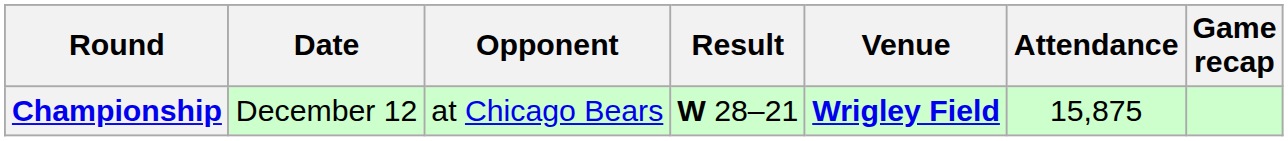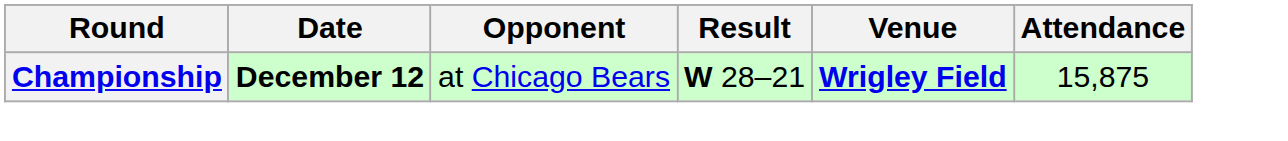- column: (1234, 45)
(327, 110) normal -> (330, 76) bold
